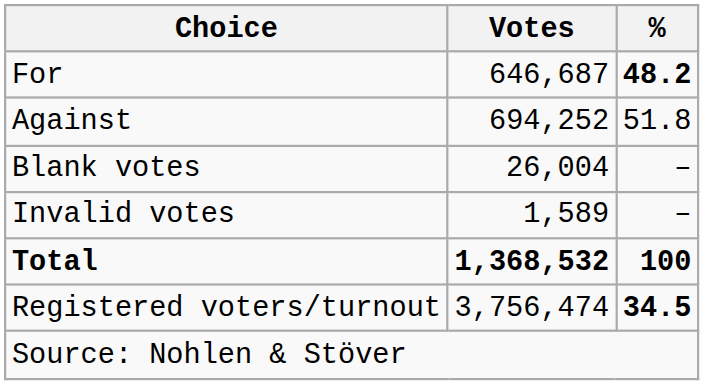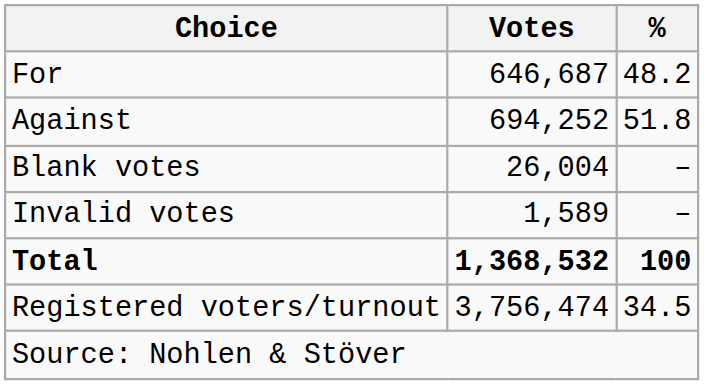(657, 75) bold -> (657, 75) normal
(657, 308) bold -> (657, 308) normal
